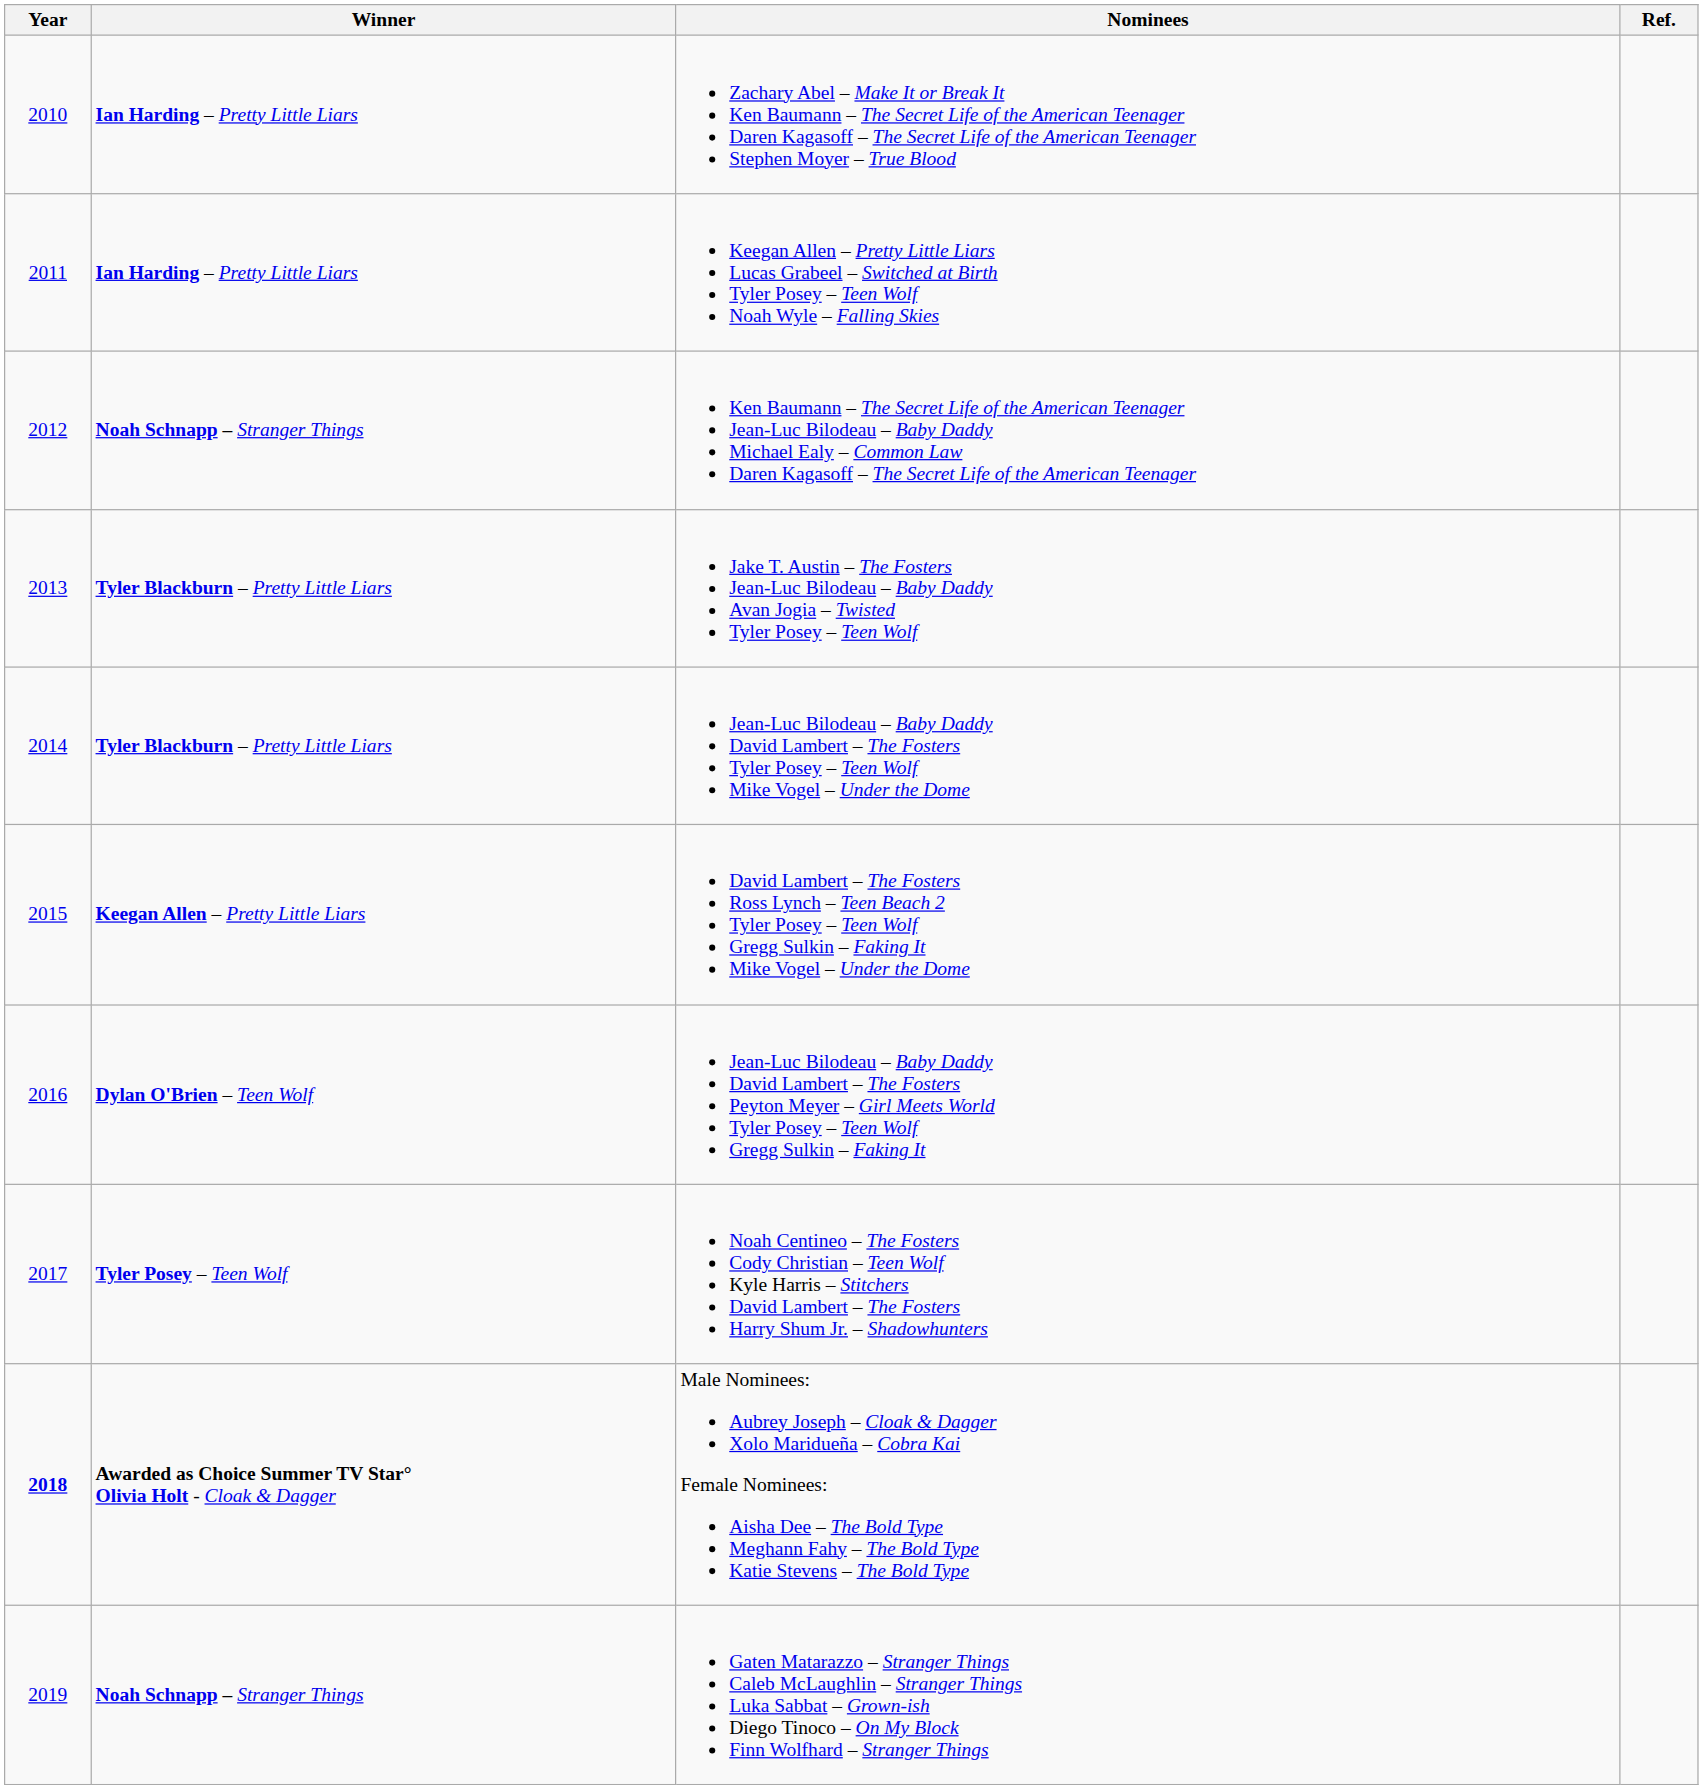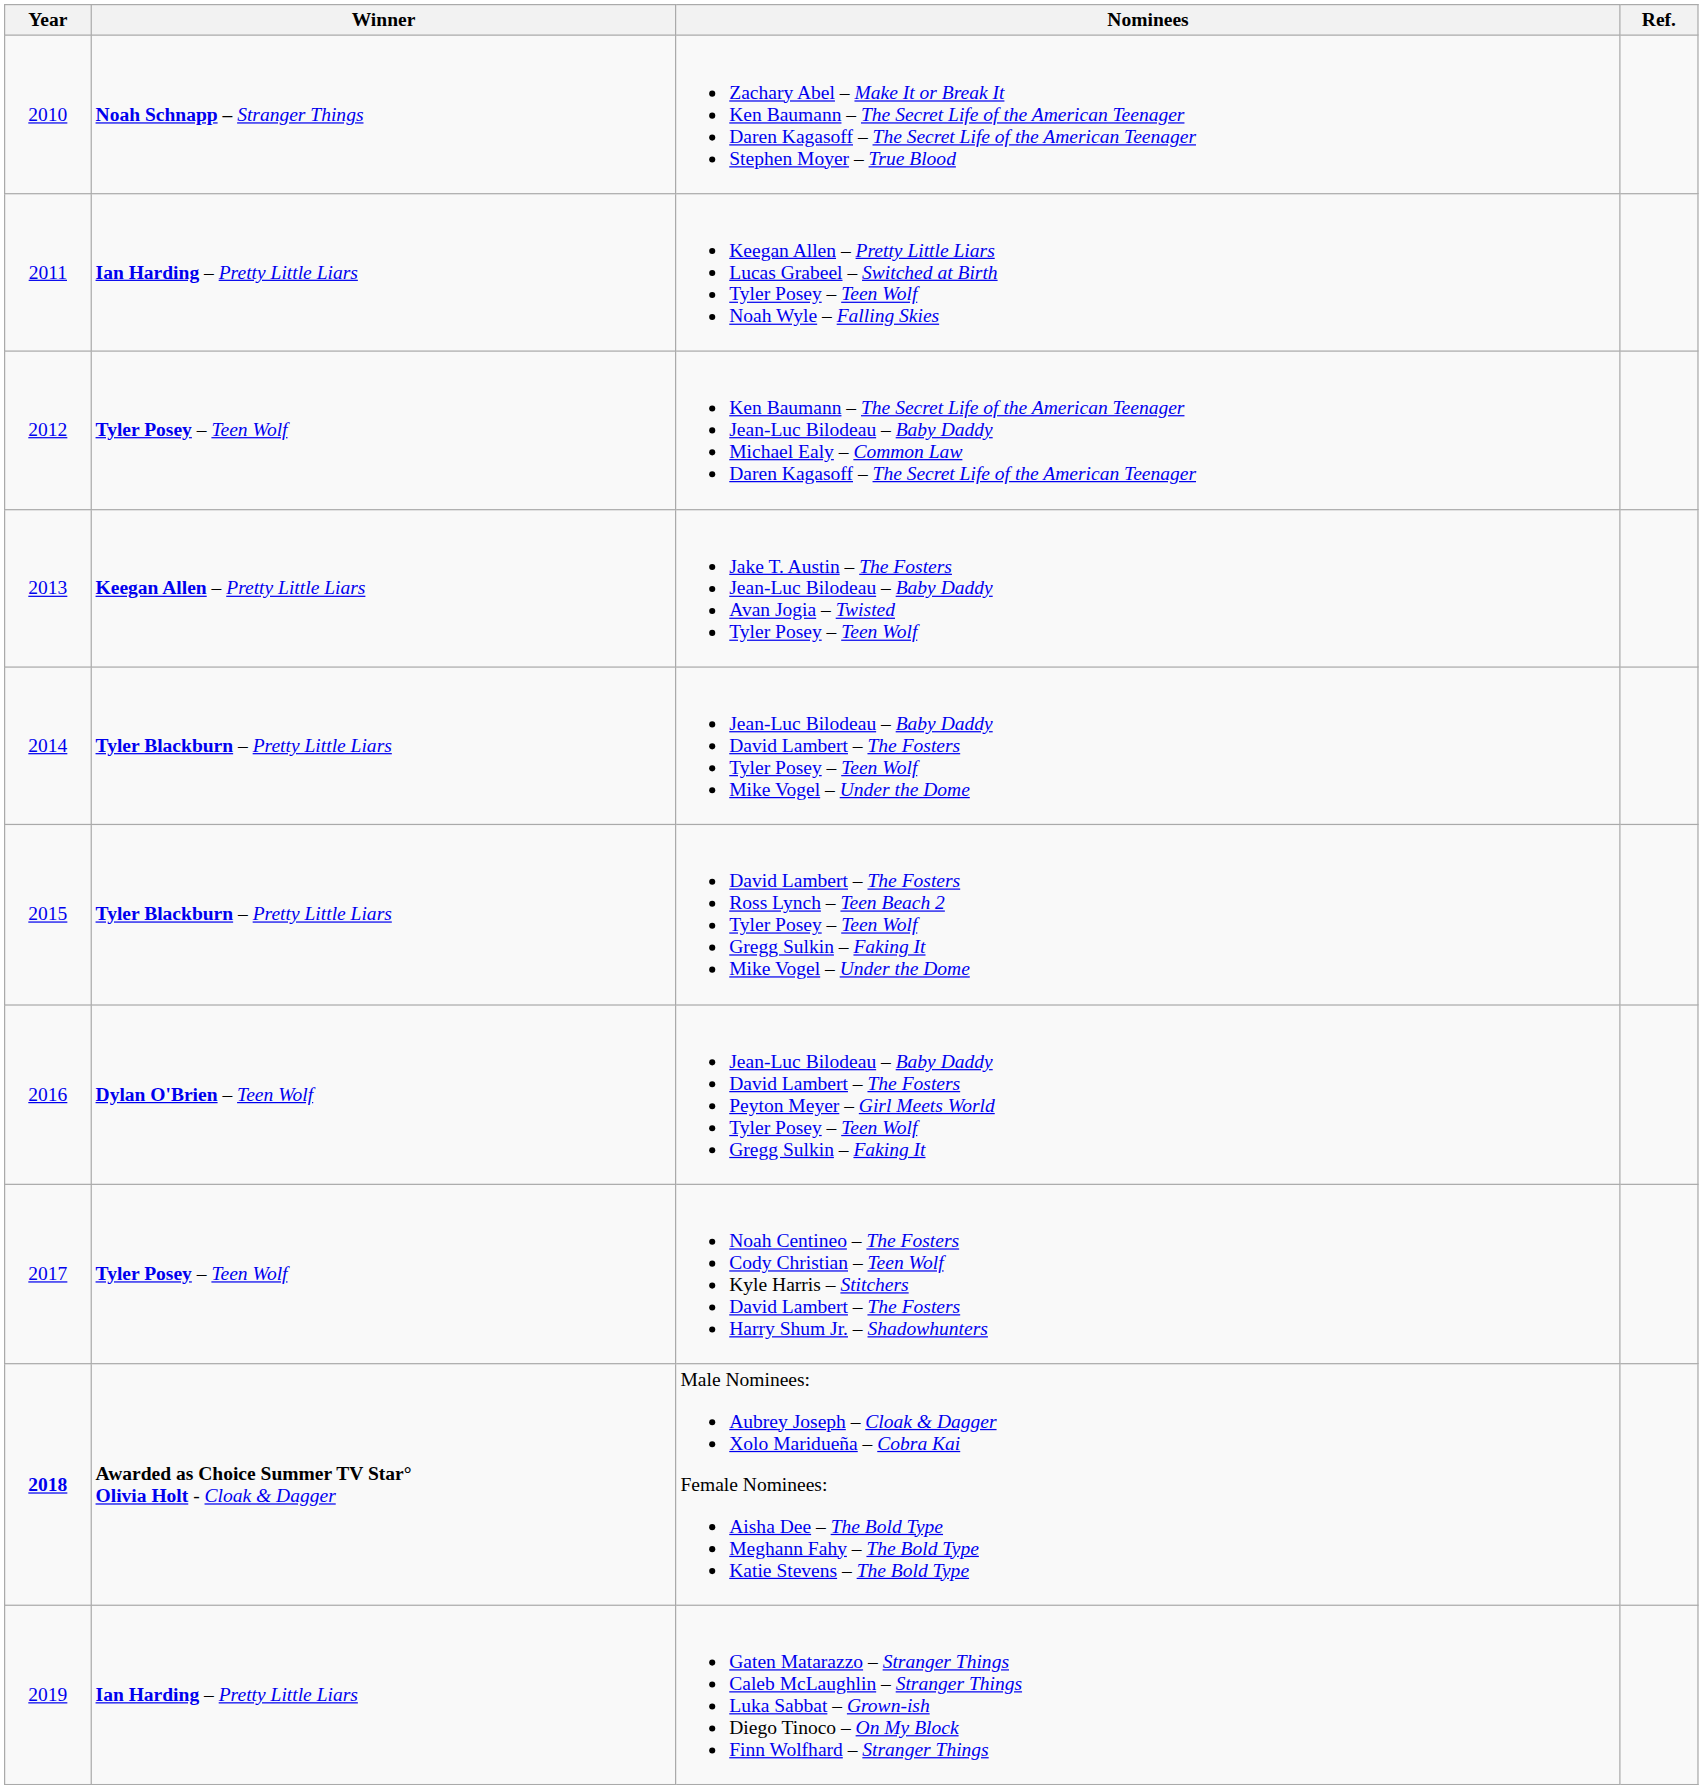(227, 114) Ian Harding – Pretty Little Liars -> (230, 114) Noah Schnapp – Stranger Things
(230, 430) Noah Schnapp – Stranger Things -> (192, 430) Tyler Posey – Teen Wolf
(244, 587) Tyler Blackburn – Pretty Little Liars -> (230, 587) Keegan Allen – Pretty Little Liars
(230, 914) Keegan Allen – Pretty Little Liars -> (244, 914) Tyler Blackburn – Pretty Little Liars
(230, 1694) Noah Schnapp – Stranger Things -> (227, 1694) Ian Harding – Pretty Little Liars
